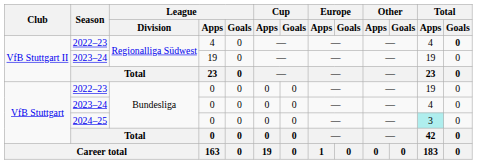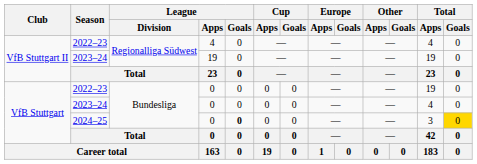(458, 43) bold -> (458, 43) normal
(240, 120) normal -> (240, 120) bold
(431, 120) paleturquoise background -> (431, 120) no background
(458, 120) no background -> (458, 120) gold background
